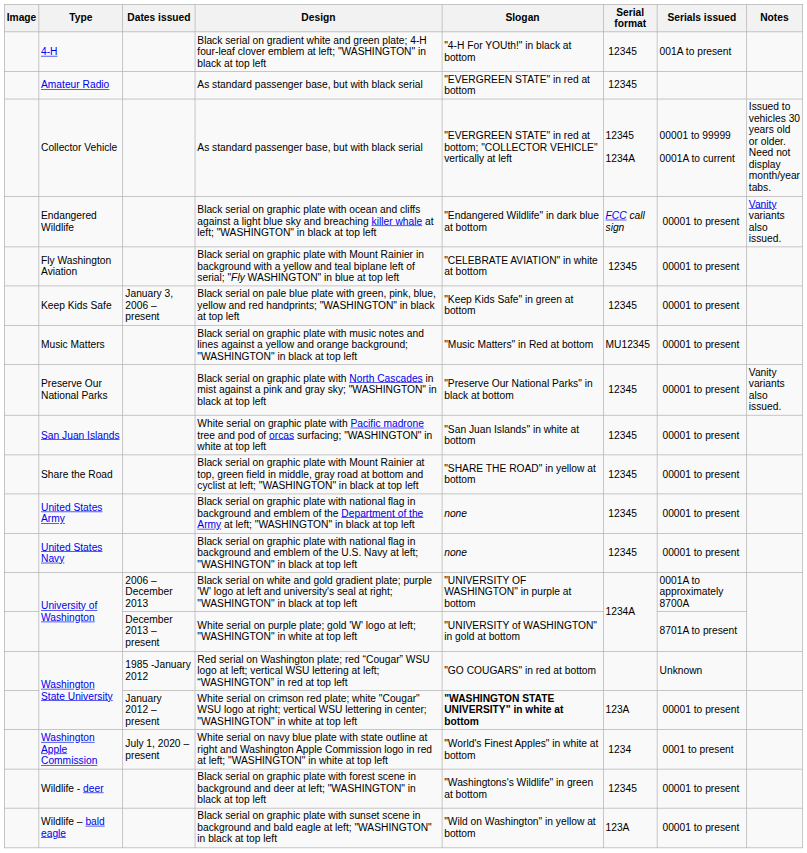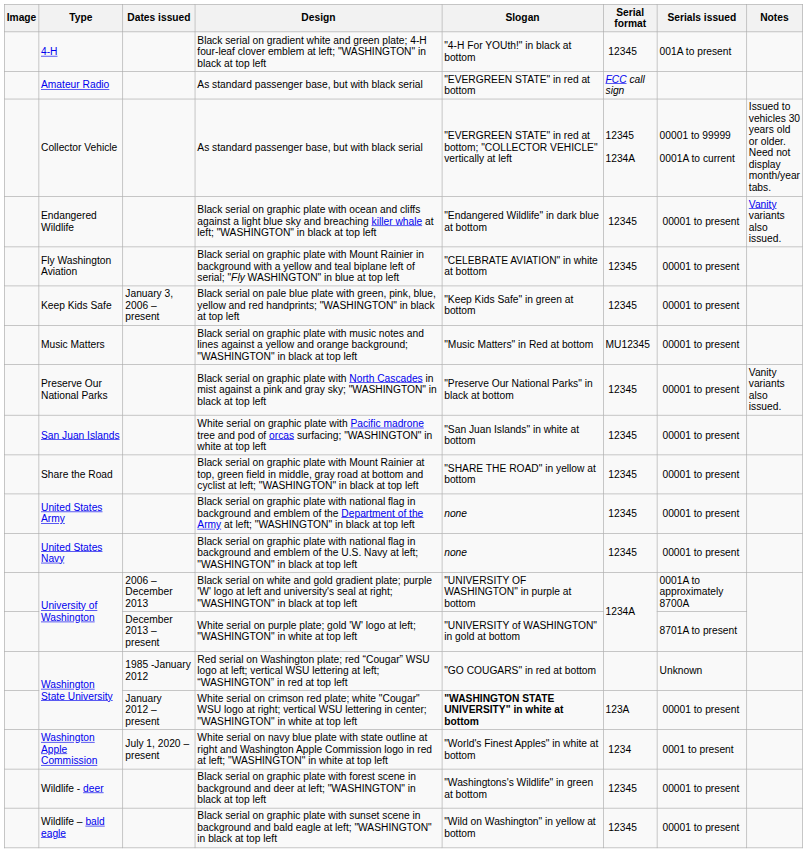(621, 85) 12345 -> (625, 85) FCC call sign
(625, 221) FCC call sign -> (621, 221) 12345
(617, 828) 123A -> (621, 828) 12345
